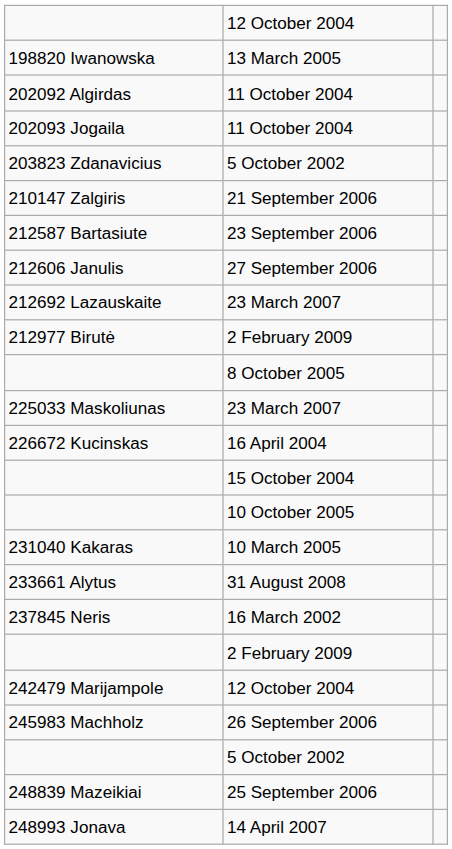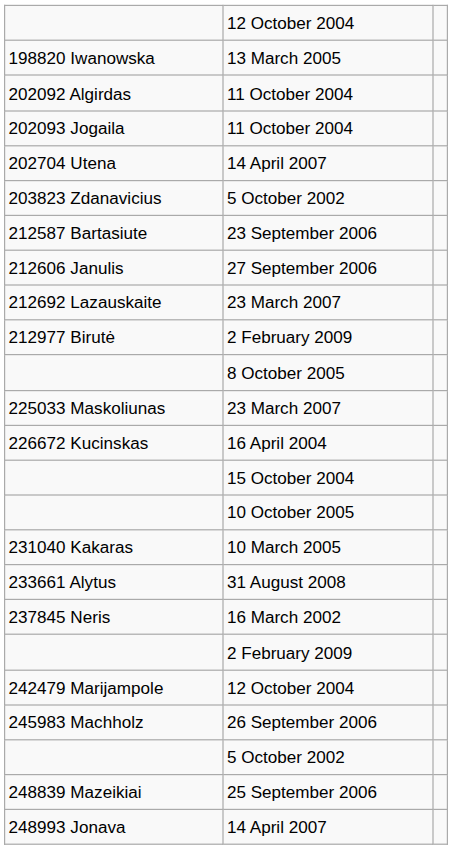+ row: (62, 163)
- row: (67, 198)
